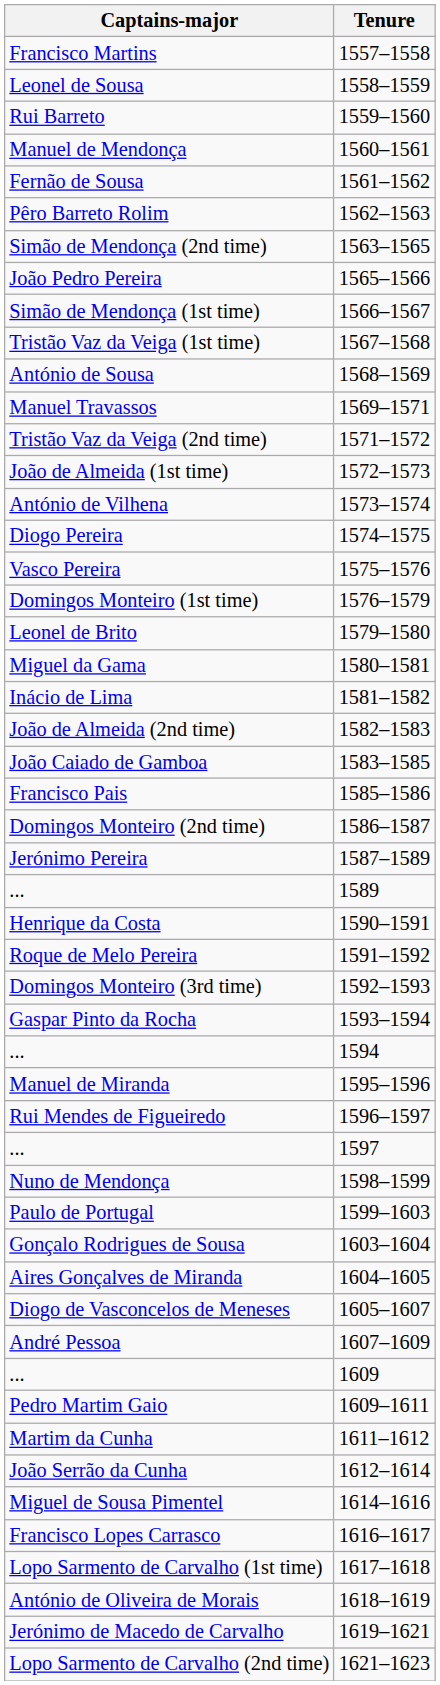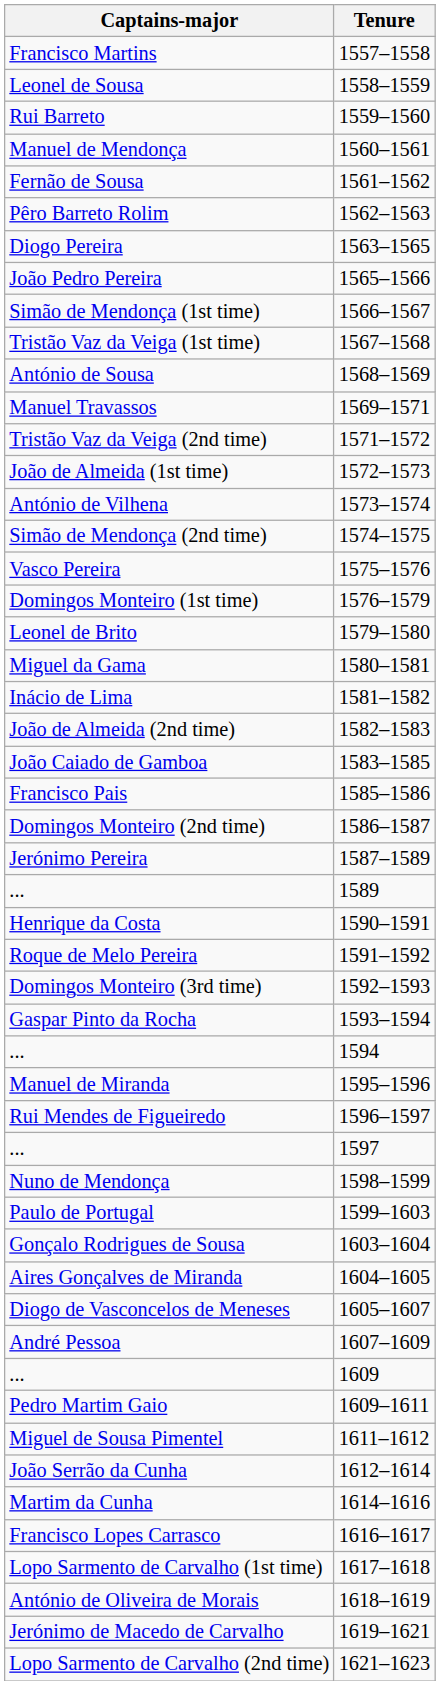(138, 246) Simão de Mendonça (2nd time) -> (66, 246) Diogo Pereira
(66, 536) Diogo Pereira -> (138, 536) Simão de Mendonça (2nd time)
(81, 1438) Martim da Cunha -> (116, 1438) Miguel de Sousa Pimentel
(116, 1503) Miguel de Sousa Pimentel -> (81, 1503) Martim da Cunha
